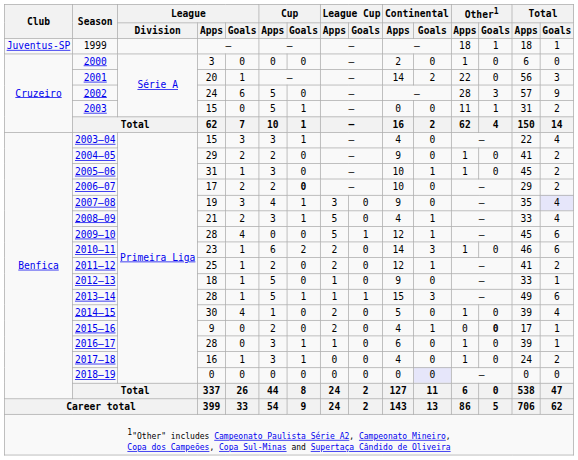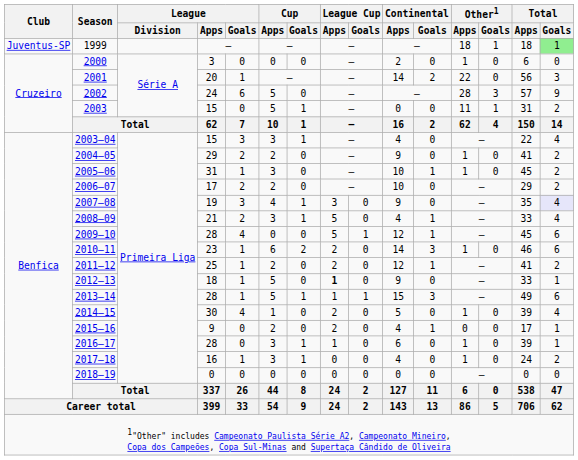(557, 46) no background -> (557, 46) lightgreen background
(303, 187) bold -> (303, 187) normal
(334, 281) normal -> (334, 281) bold
(496, 328) bold -> (496, 328) normal
(432, 375) lavender background -> (432, 375) no background
